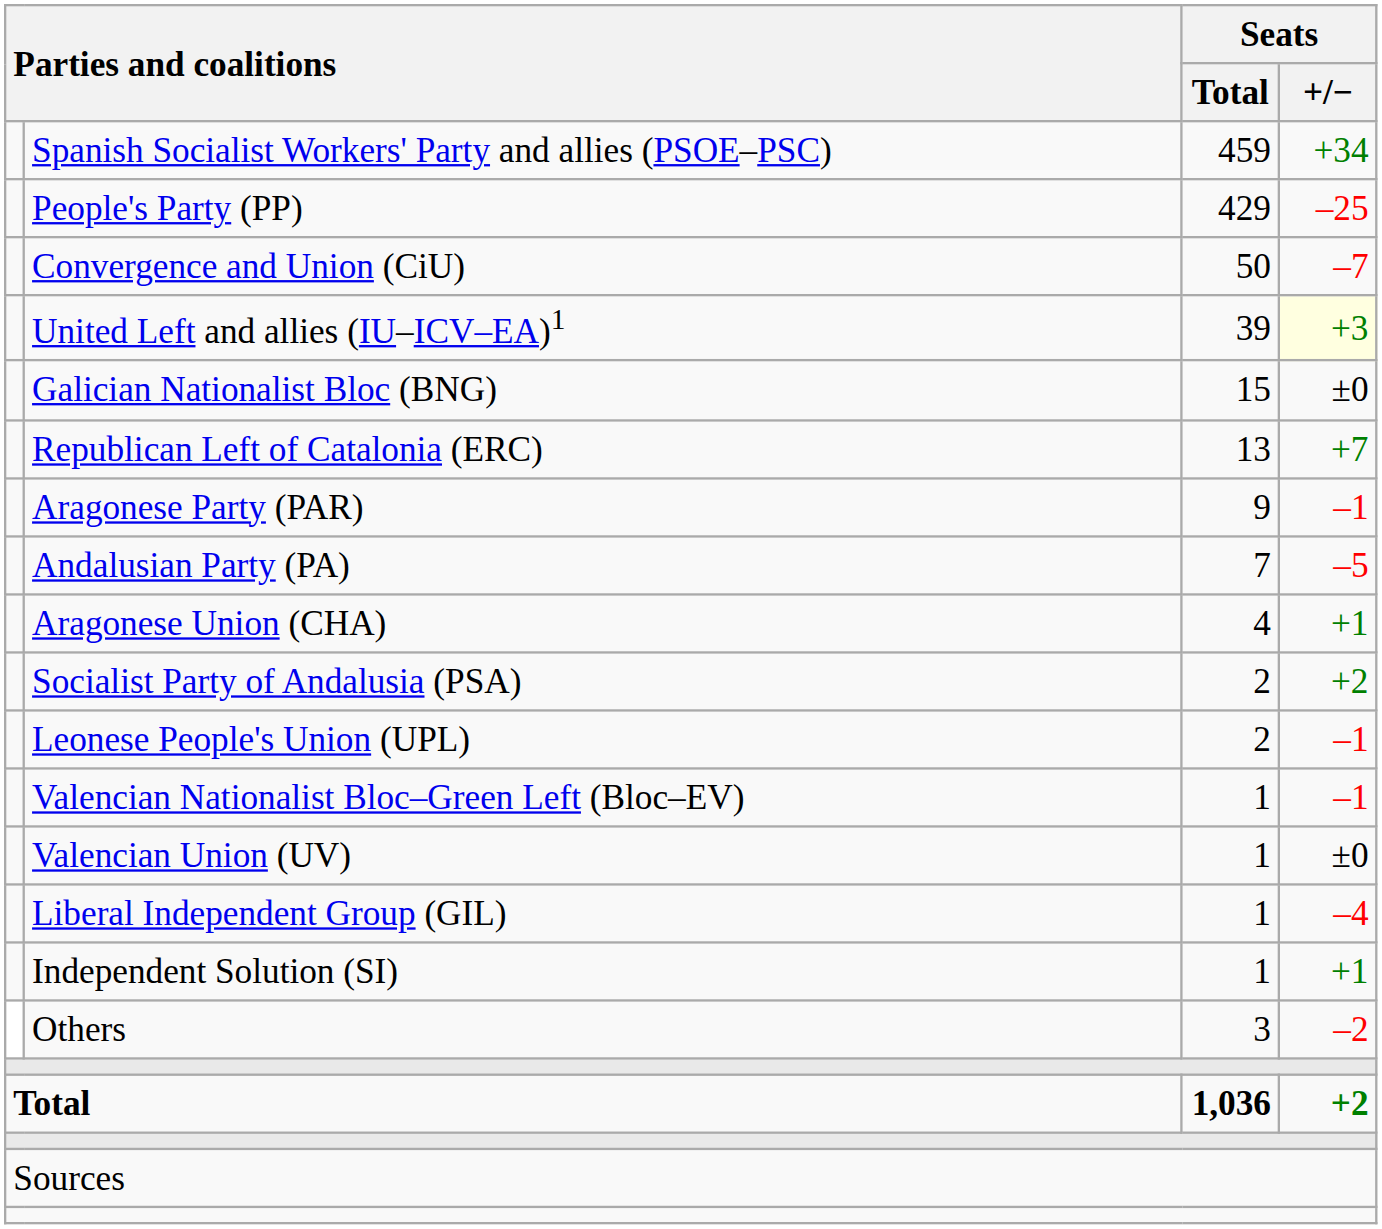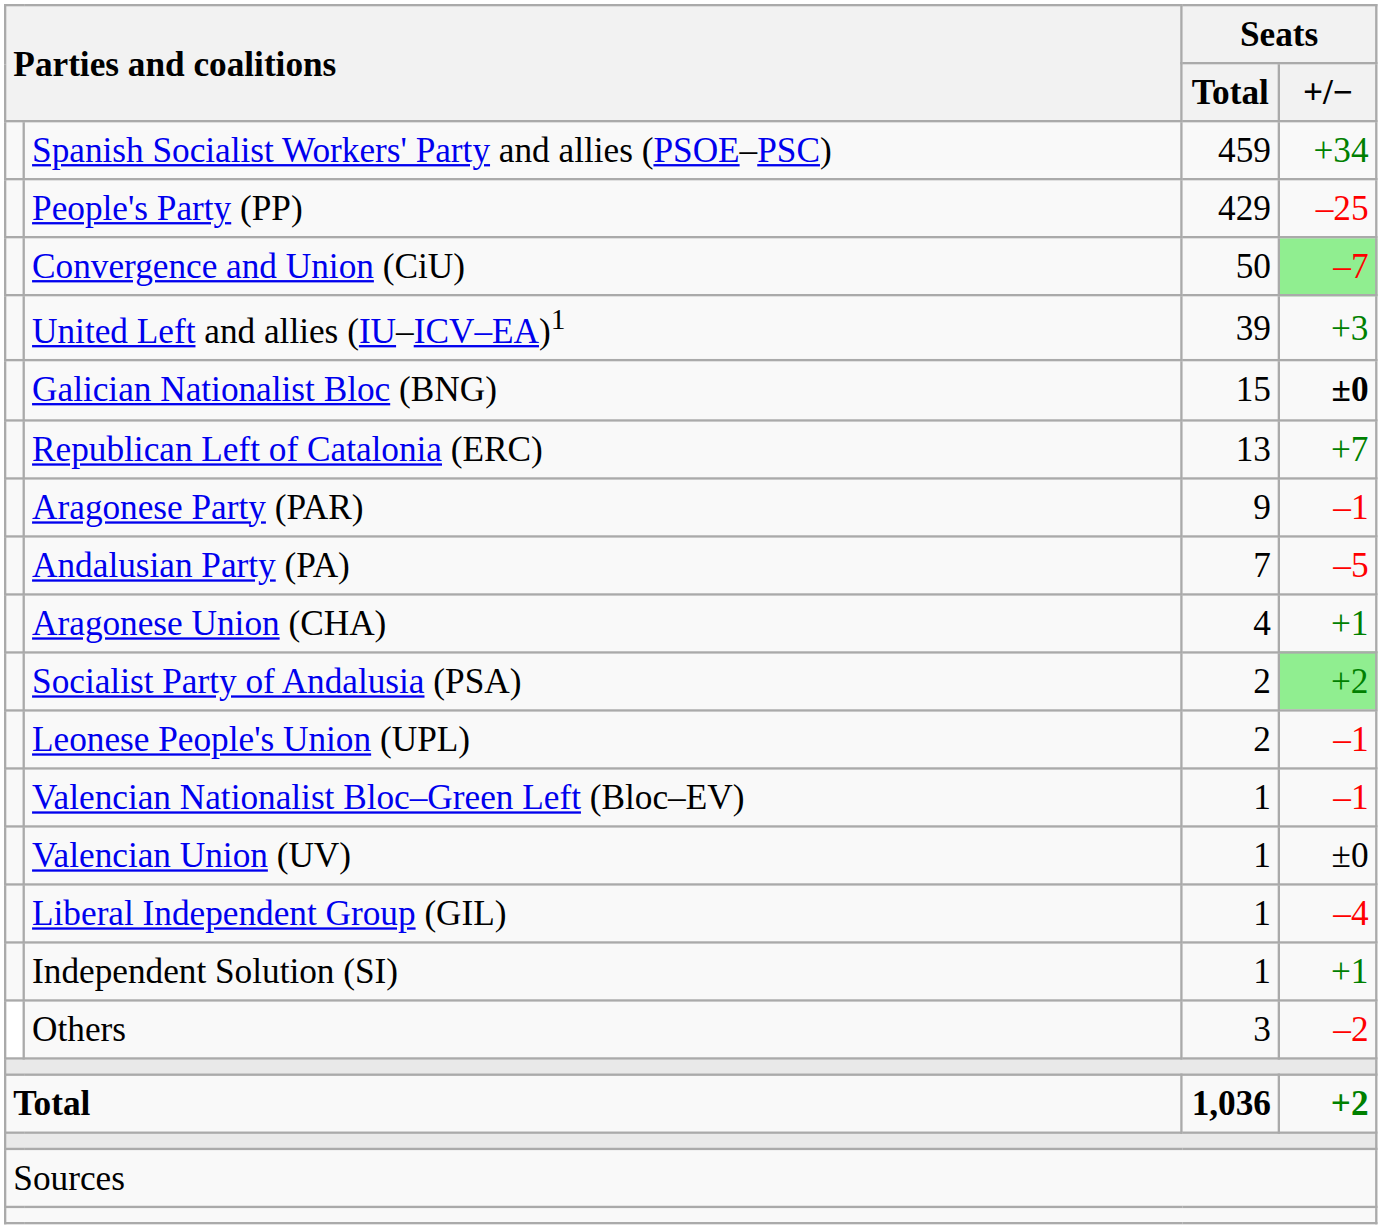(1351, 266) no background -> (1351, 266) lightgreen background
(1350, 328) lightyellow background -> (1350, 328) no background
(1350, 389) normal -> (1350, 389) bold
(1350, 680) no background -> (1350, 680) lightgreen background
